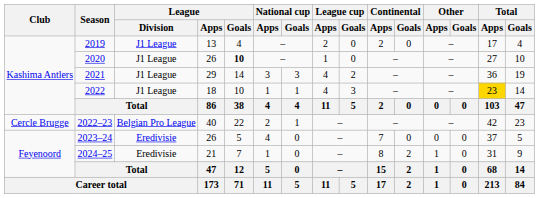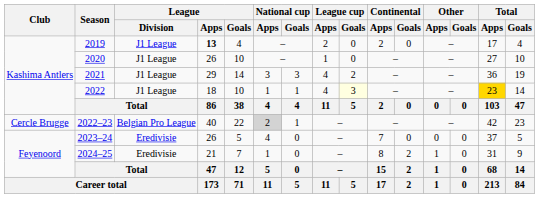(211, 43) normal -> (211, 43) bold
(239, 59) bold -> (239, 59) normal
(353, 91) no background -> (353, 91) lightyellow background
(268, 122) no background -> (268, 122) lightgrey background
